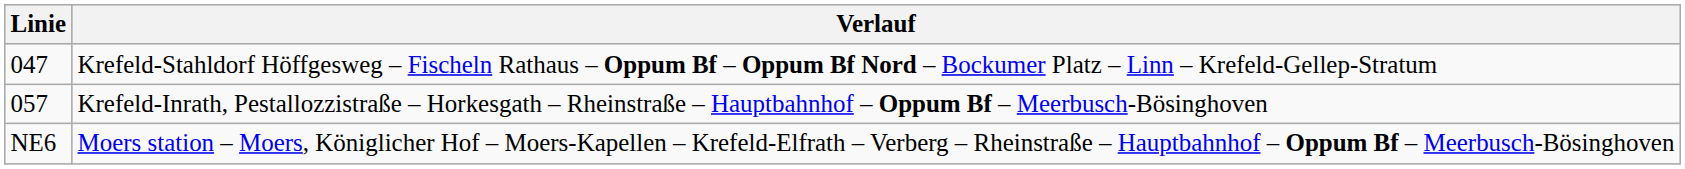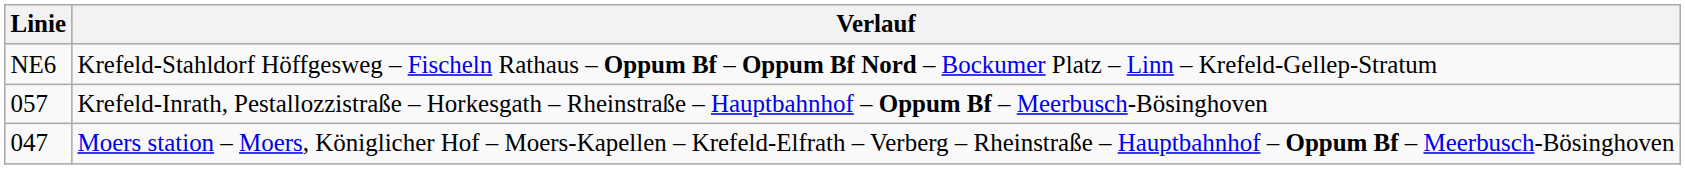(29, 63) 047 -> (33, 63) NE6
(33, 143) NE6 -> (29, 143) 047
